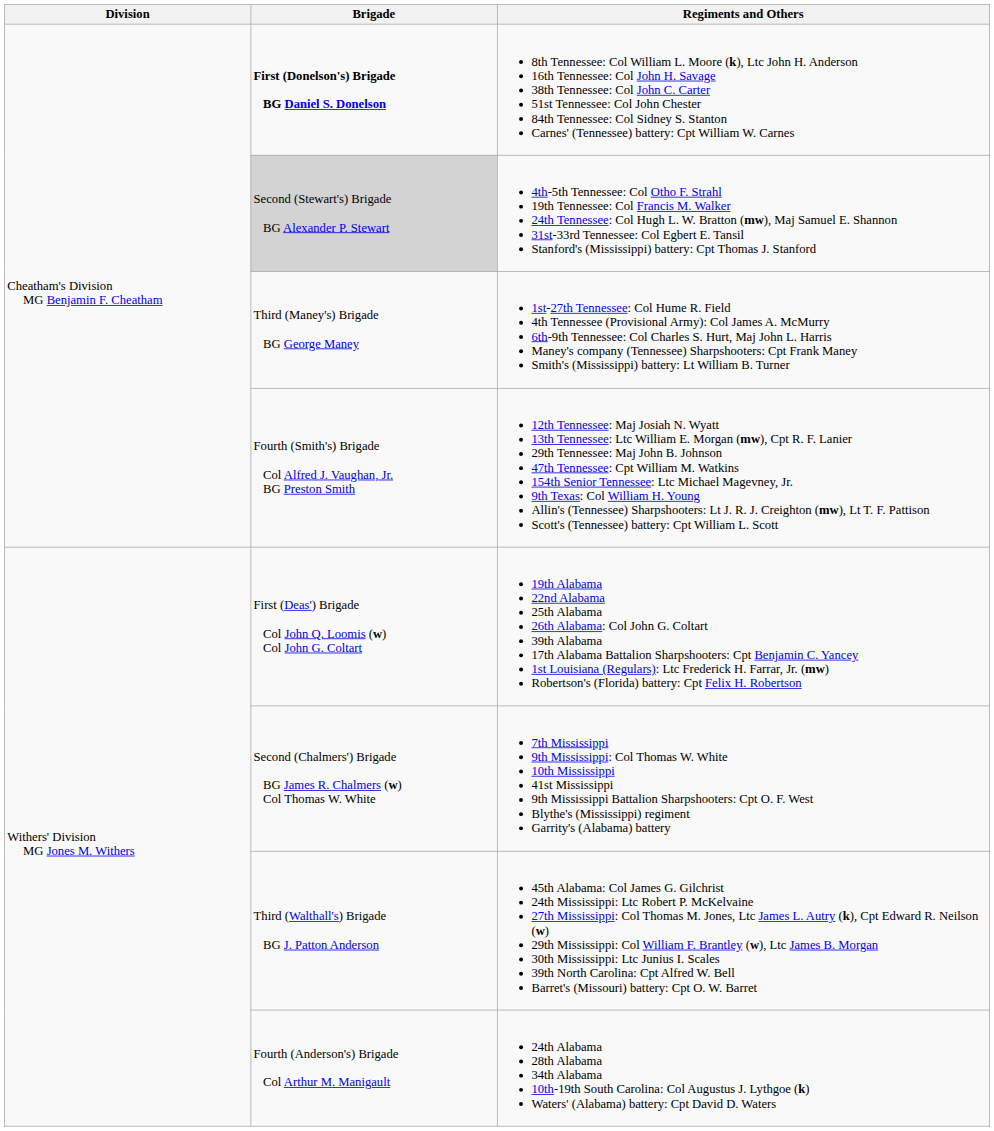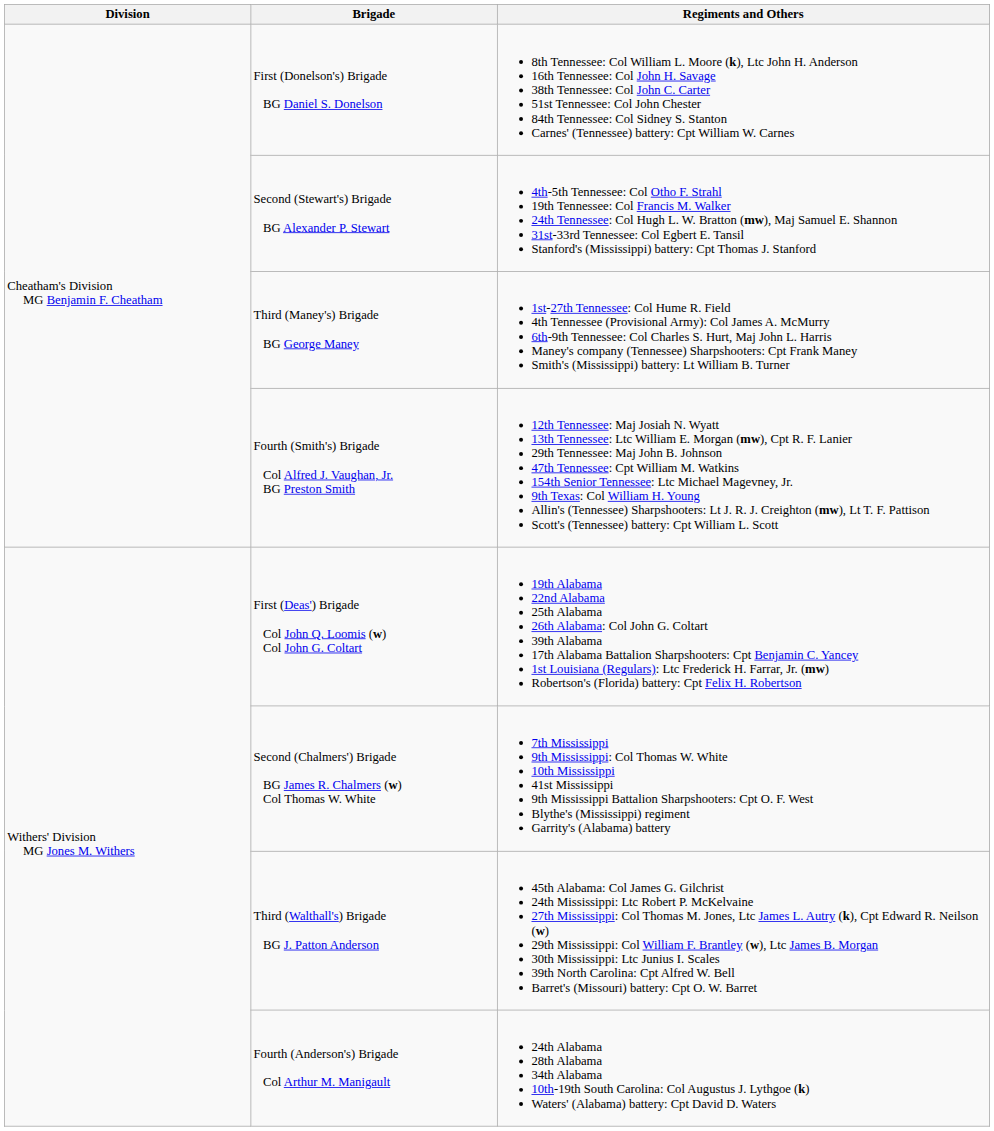(325, 89) bold -> (320, 89) normal
(322, 213) lightgrey background -> (322, 213) no background
